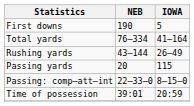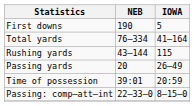(170, 53) 26–49 -> (164, 53) 115
(164, 67) 115 -> (170, 67) 26–49
rows swapped: (60, 81) <-> (52, 94)
